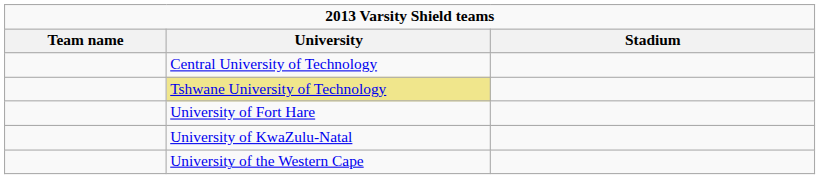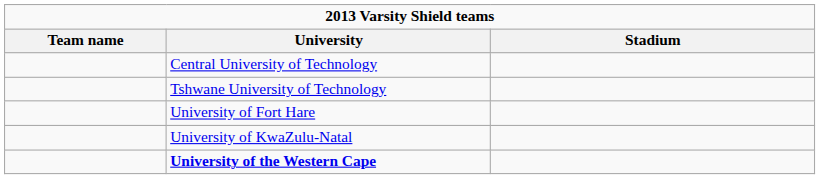(278, 89) khaki background -> (278, 89) no background
(267, 161) normal -> (273, 161) bold
